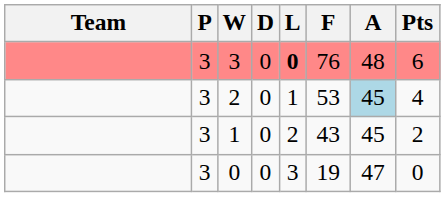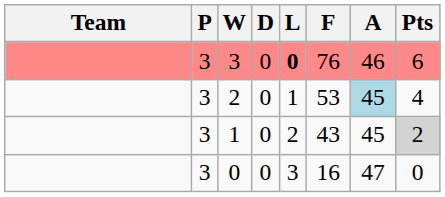(373, 60) 48 -> (373, 60) 46
(418, 135) no background -> (418, 135) lightgrey background
(328, 172) 19 -> (328, 172) 16
